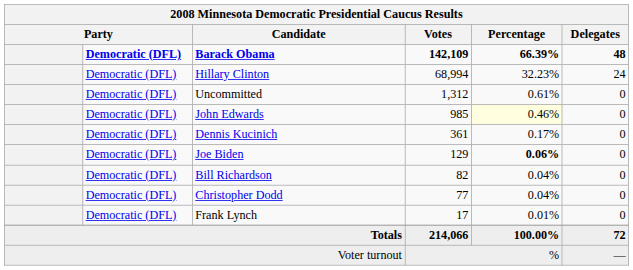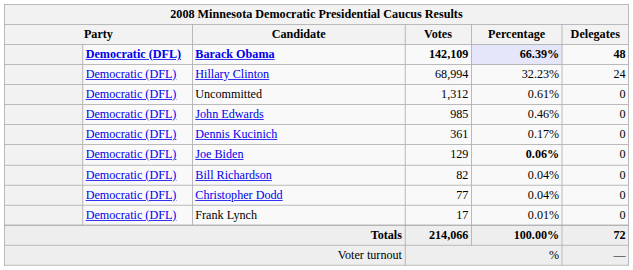(539, 54) no background -> (539, 54) lavender background
(544, 114) lightyellow background -> (544, 114) no background
